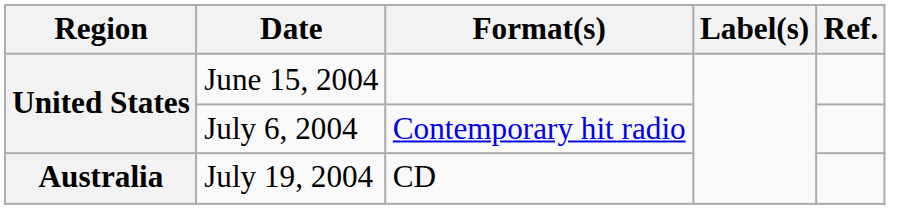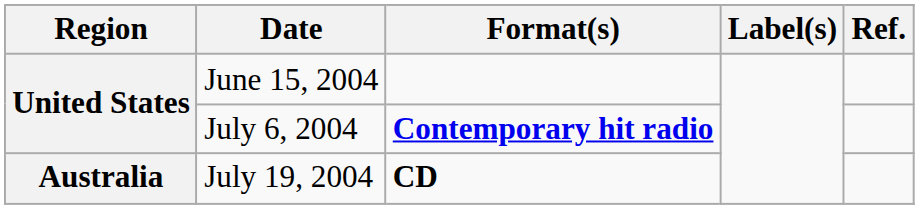(539, 128) normal -> (553, 128) bold
(414, 177) normal -> (415, 177) bold
